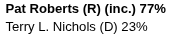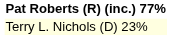(77, 26) no background -> (77, 26) lightyellow background
